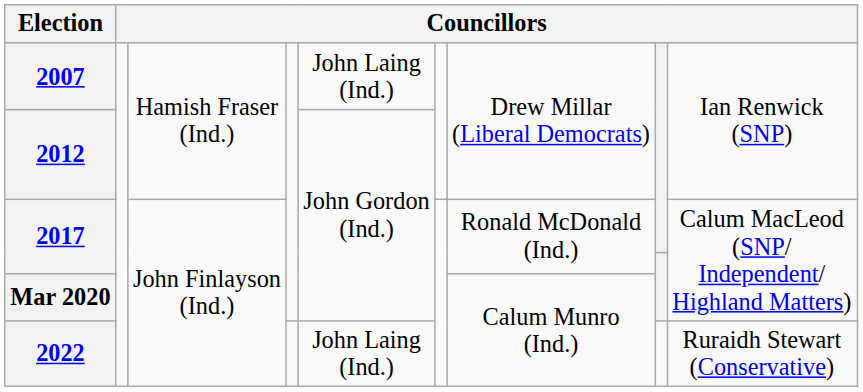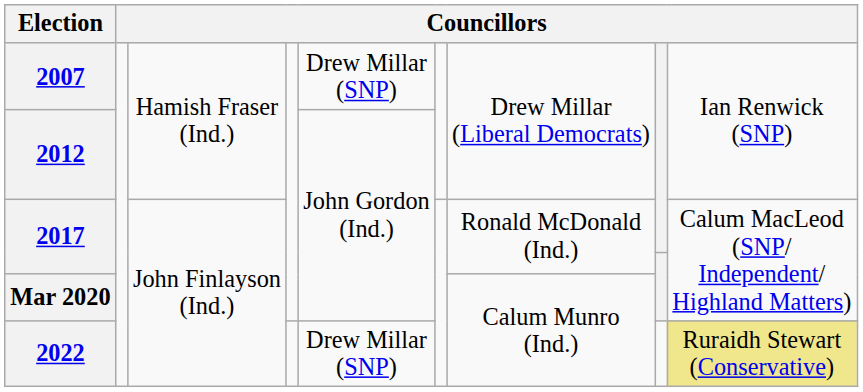(367, 76) John Laing (Ind.) -> (367, 76) Drew Millar (SNP)
(367, 353) John Laing (Ind.) -> (367, 353) Drew Millar (SNP)
(762, 353) no background -> (762, 353) khaki background
